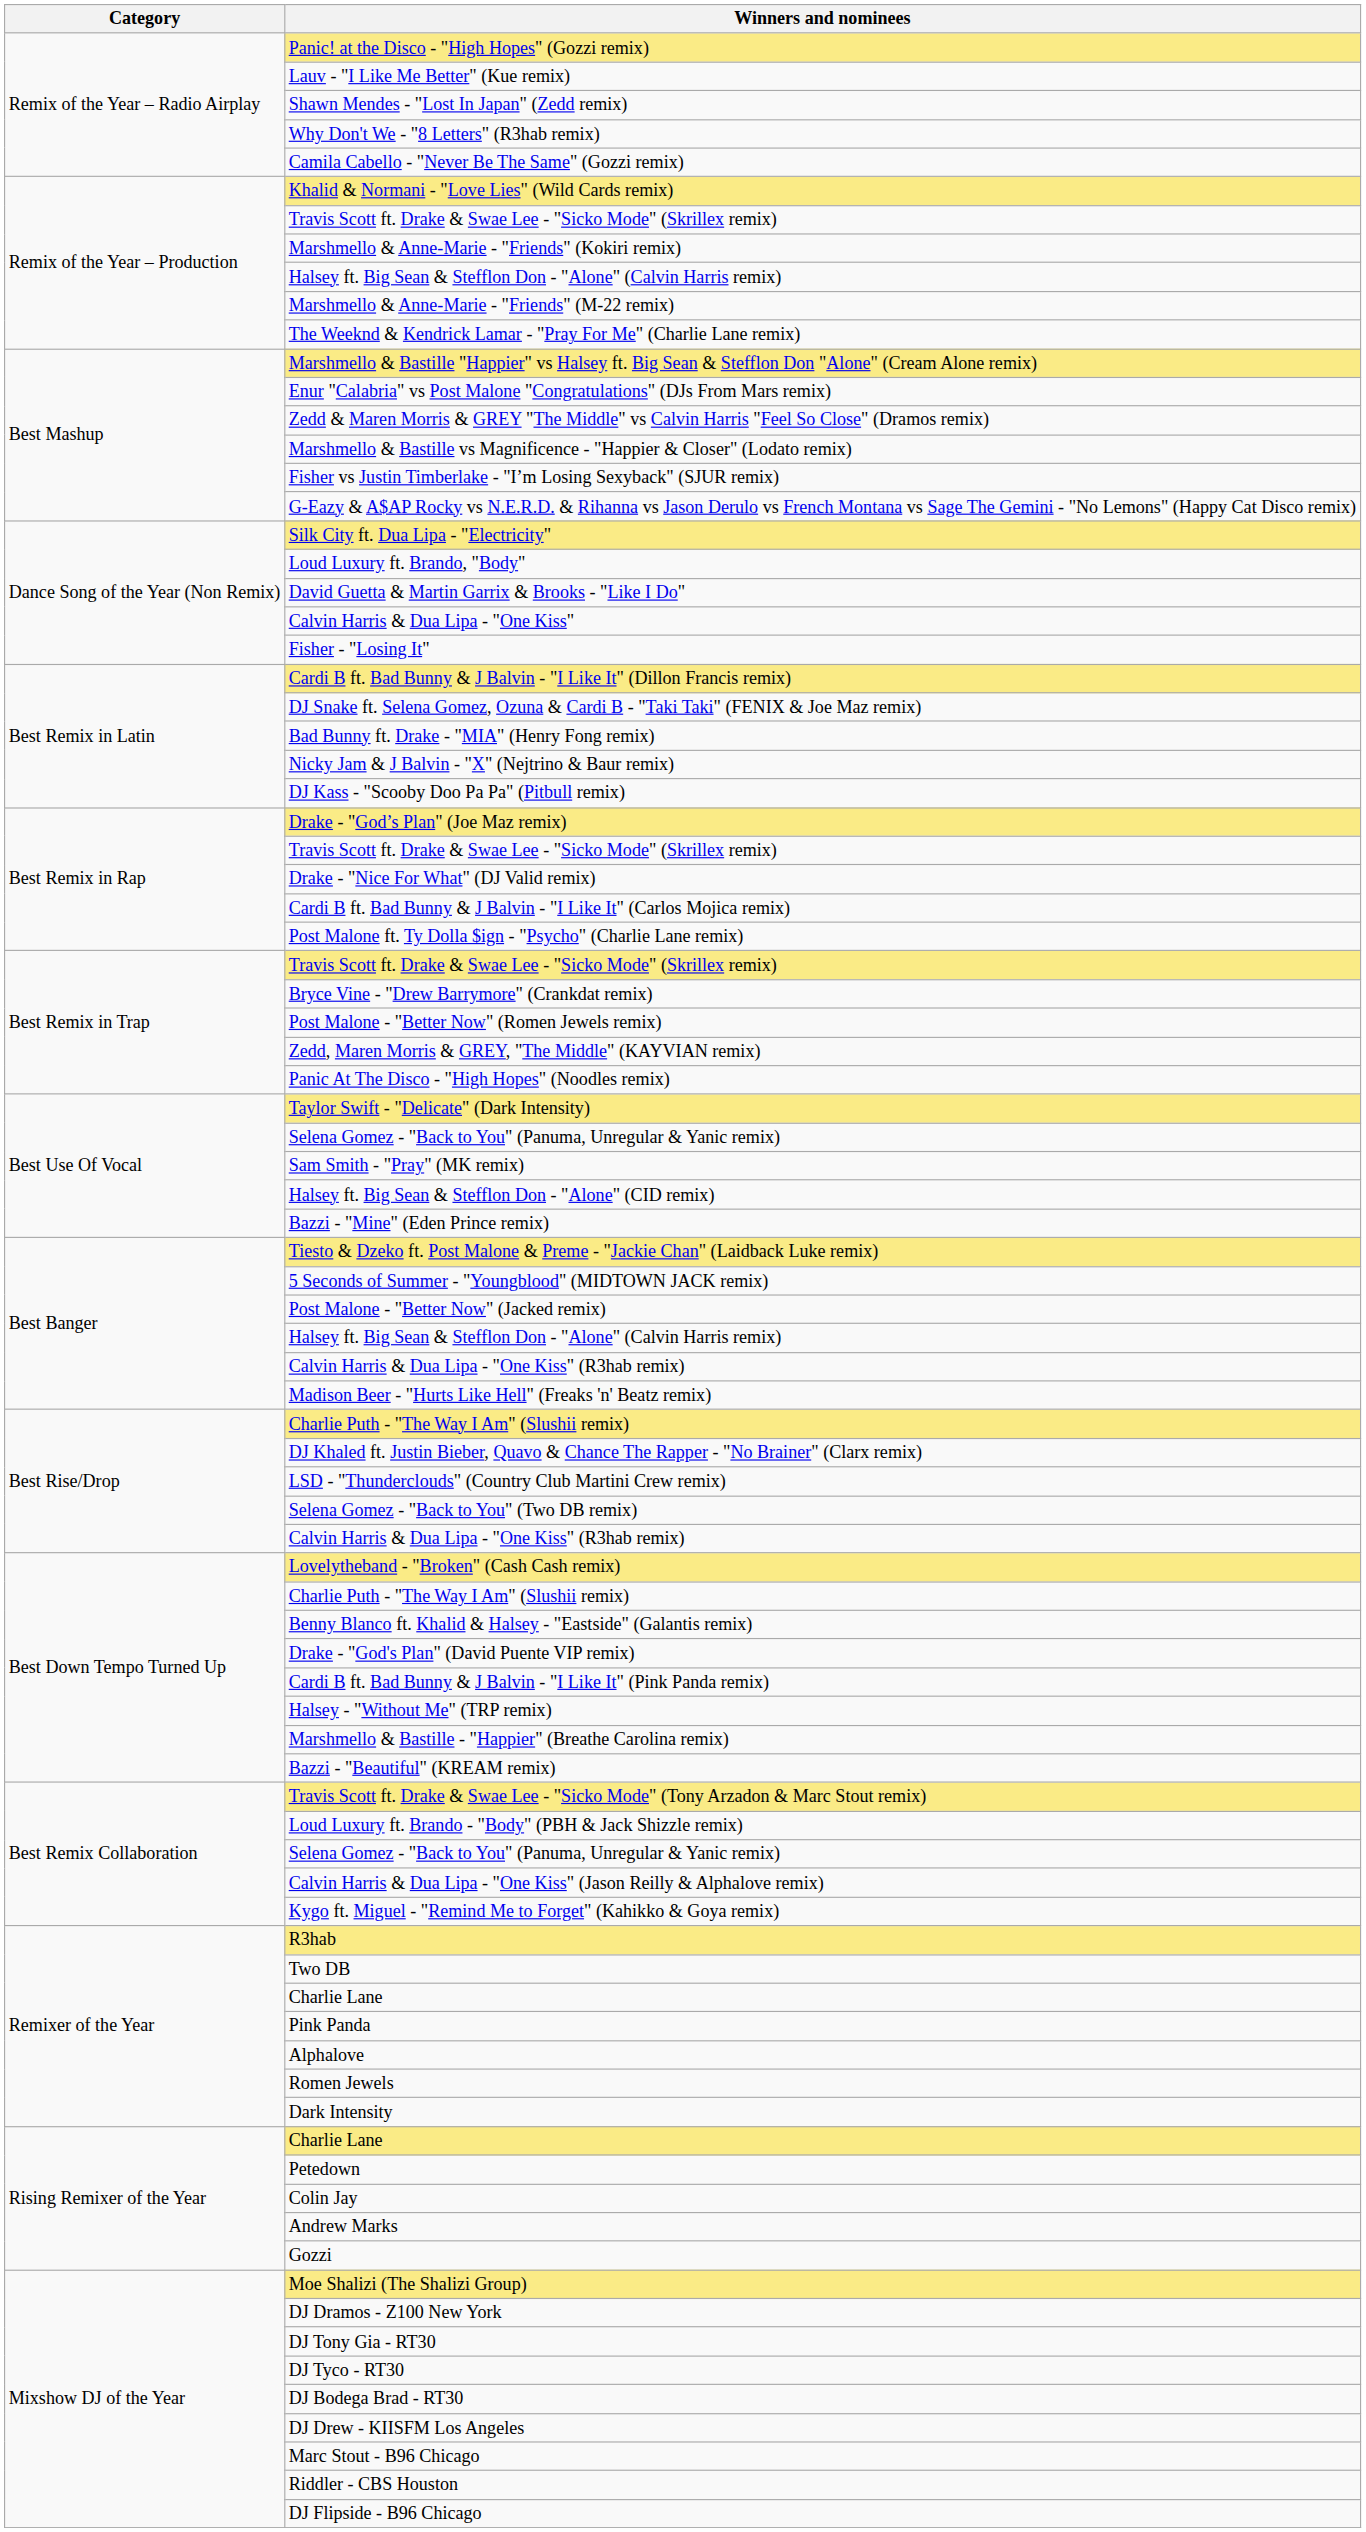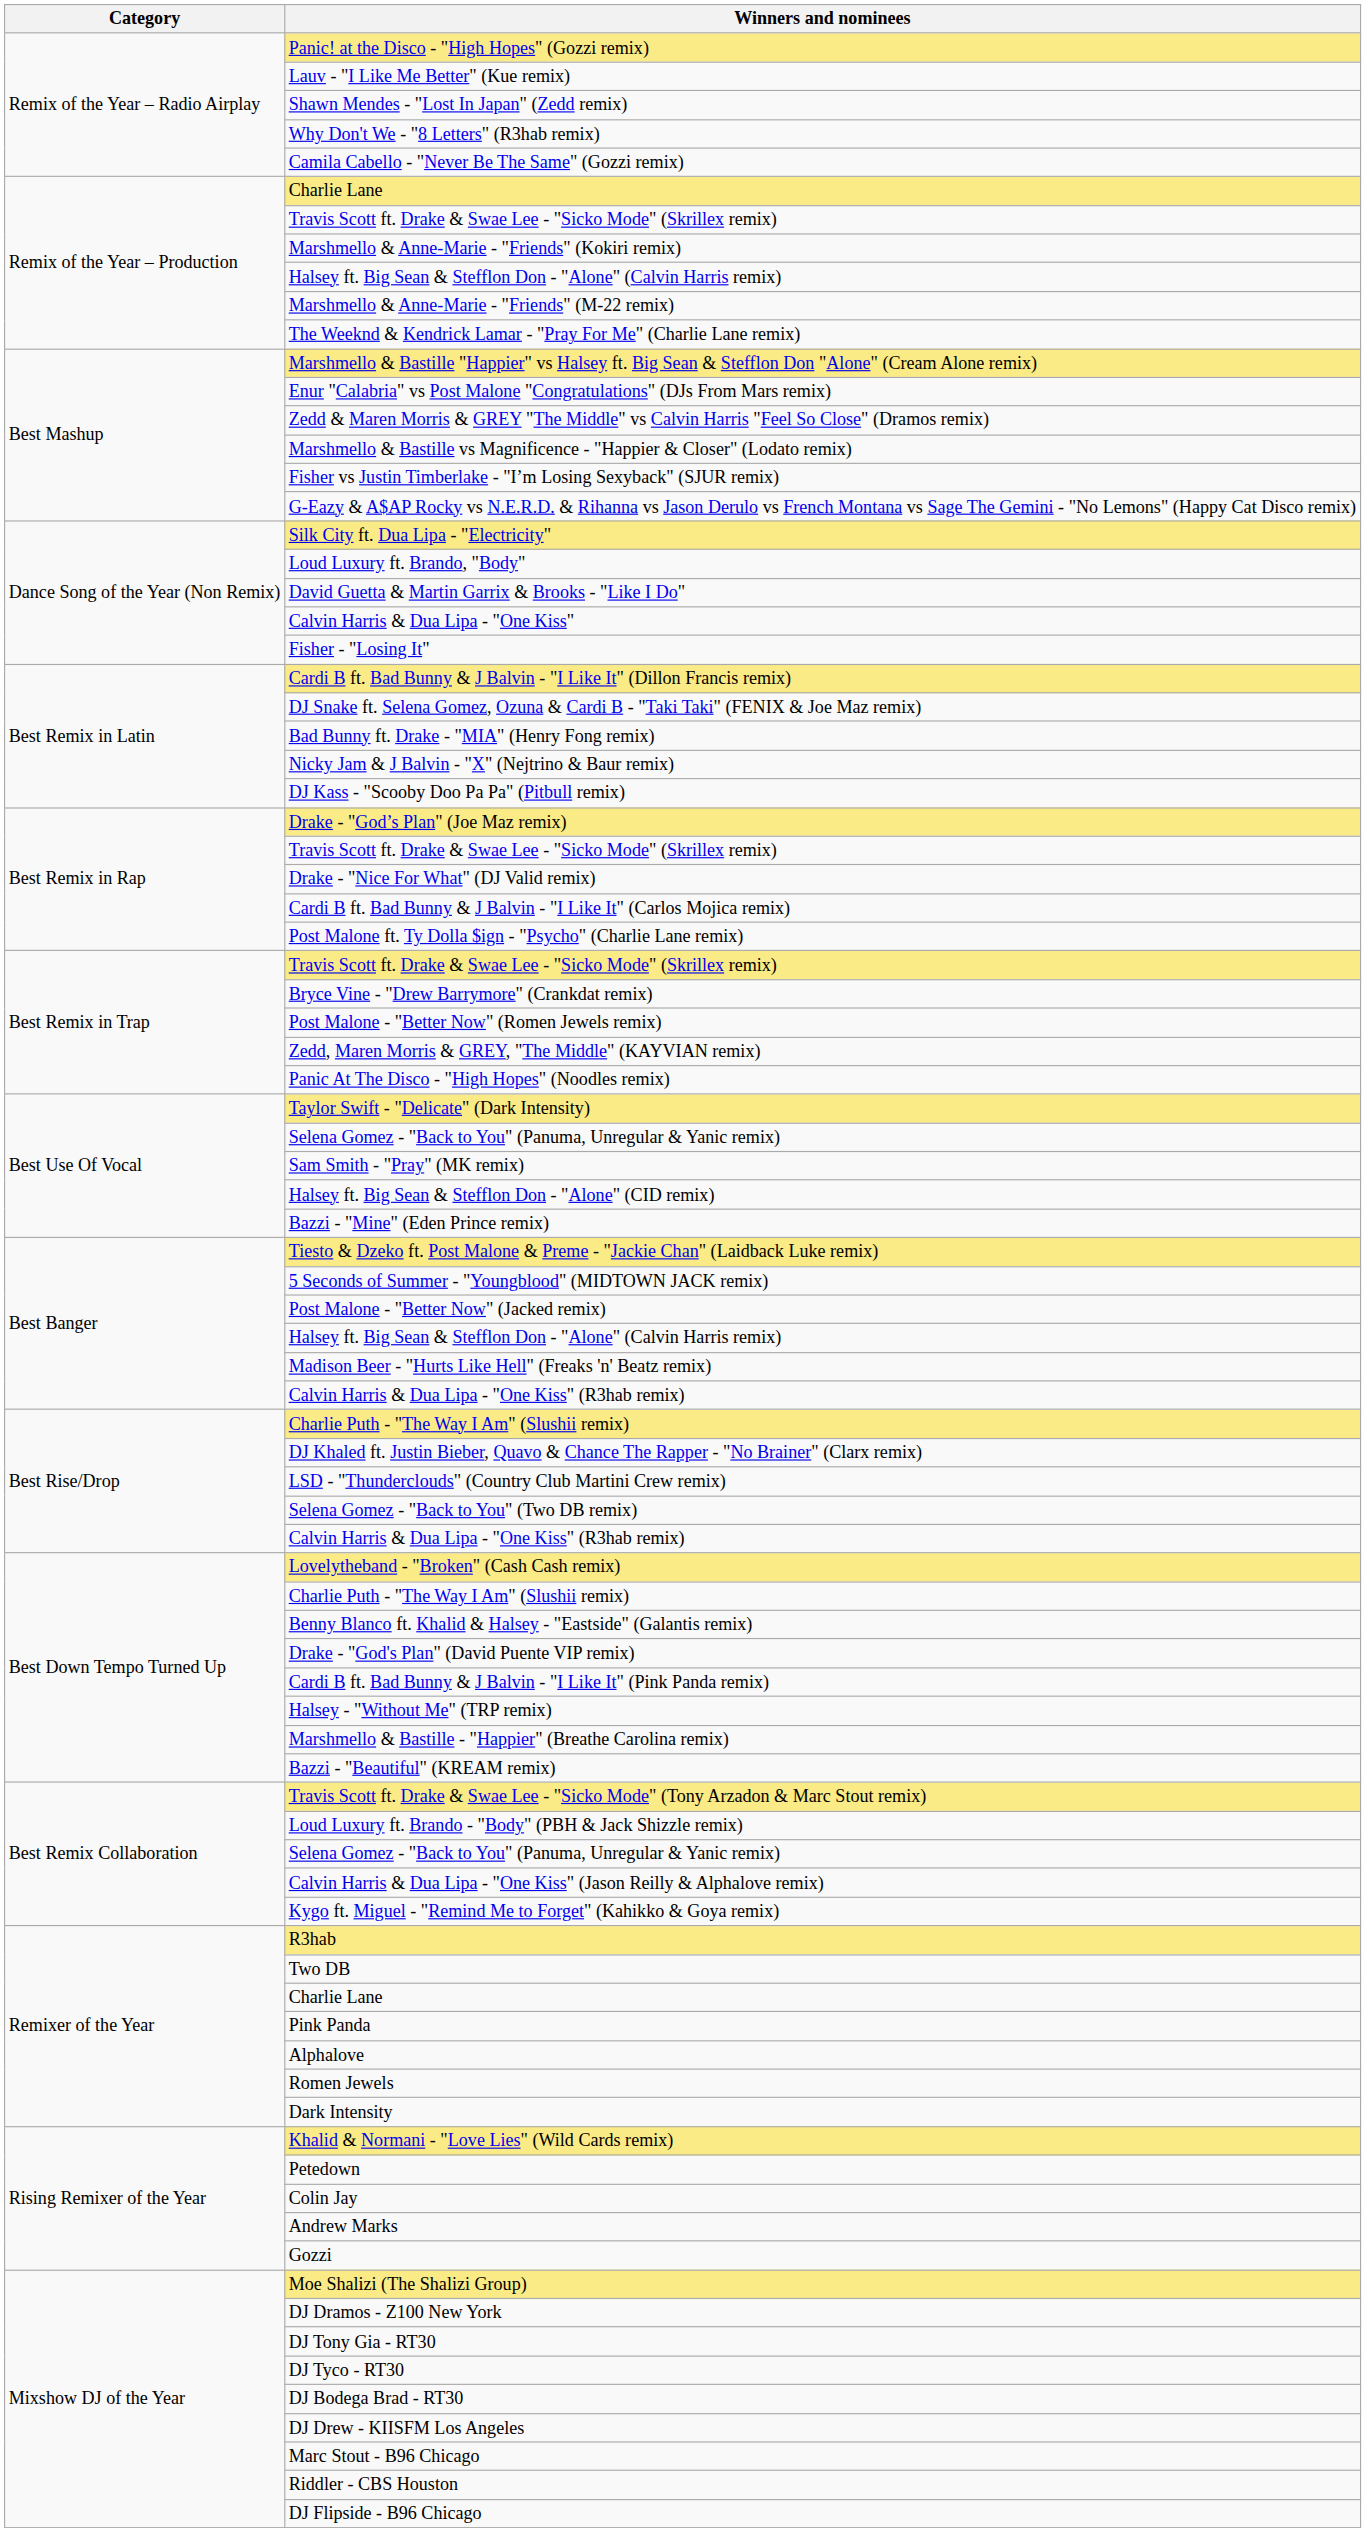(481, 190) Khalid & Normani - "Love Lies" (Wild Cards remix) -> (336, 190) Charlie Lane
(487, 1366) Calvin Harris & Dua Lipa - "One Kiss" (R3hab remix) -> (500, 1366) Madison Beer - "Hurts Like Hell" (Freaks 'n' Beatz remix)
(500, 1395) Madison Beer - "Hurts Like Hell" (Freaks 'n' Beatz remix) -> (487, 1395) Calvin Harris & Dua Lipa - "One Kiss" (R3hab remix)
(336, 2140) Charlie Lane -> (481, 2140) Khalid & Normani - "Love Lies" (Wild Cards remix)
